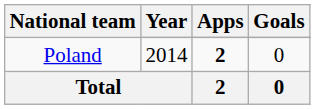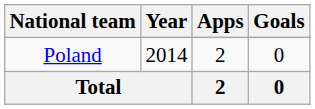(220, 54) bold -> (220, 54) normal
